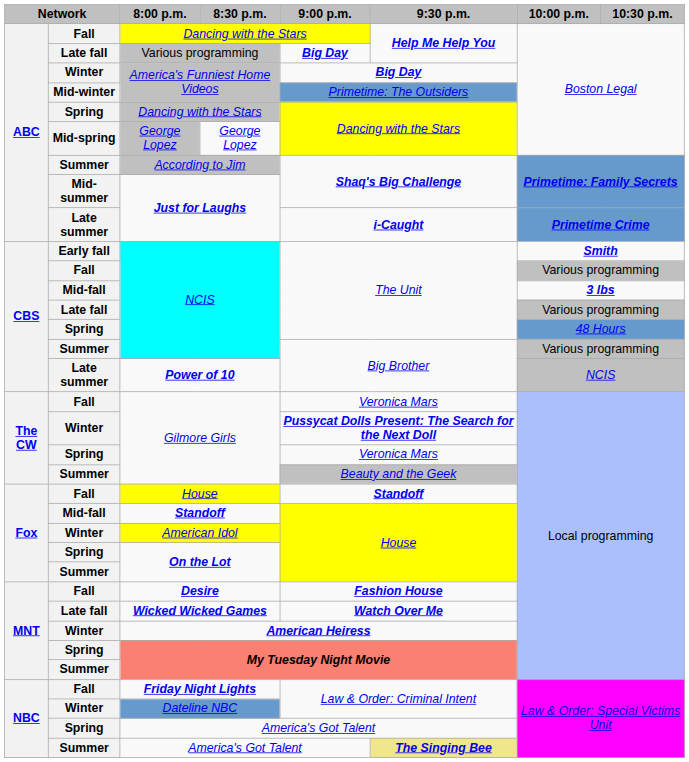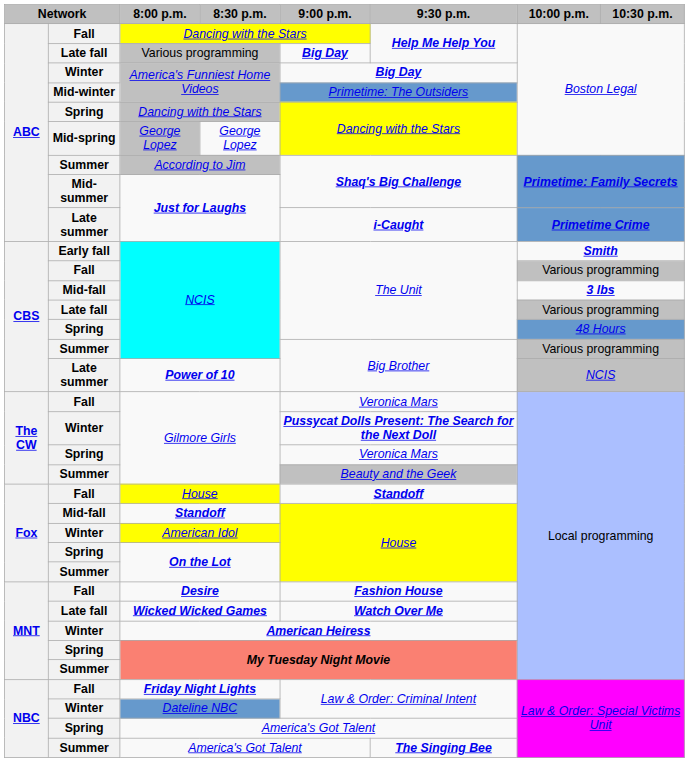(444, 747) khaki background -> (444, 747) no background
